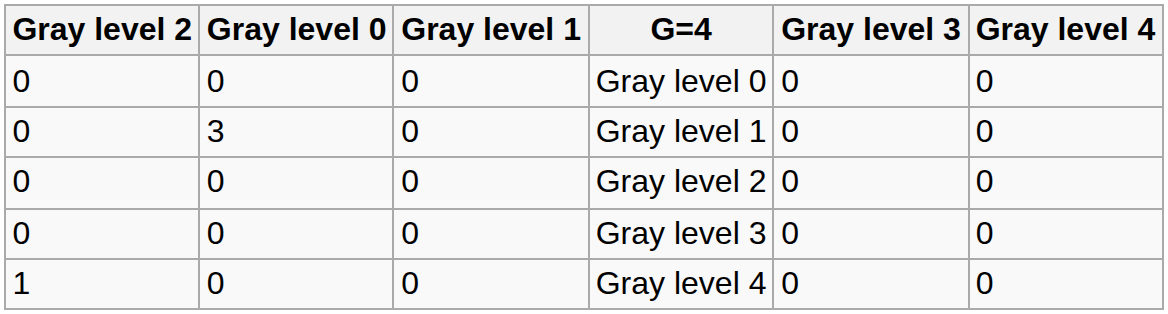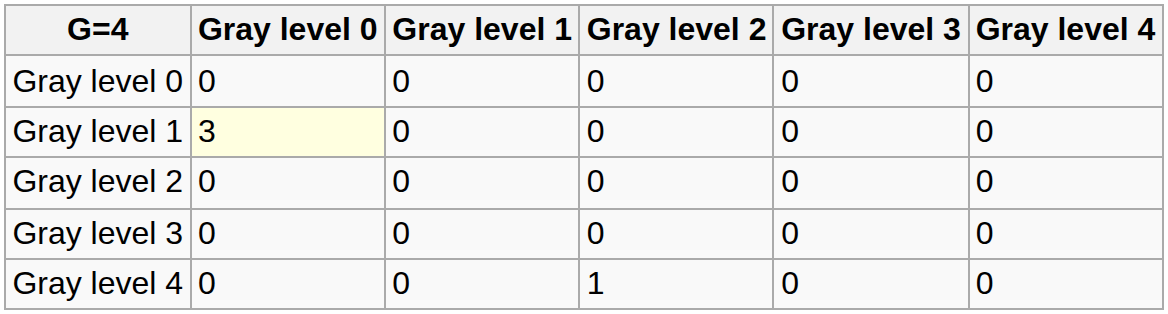columns swapped: (681, 29) <-> (102, 29)
(216, 131) no background -> (207, 131) lightyellow background
